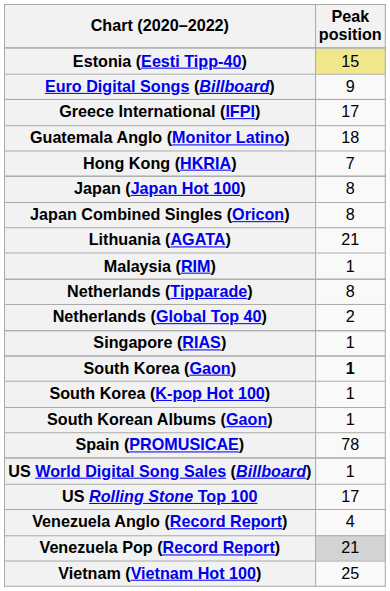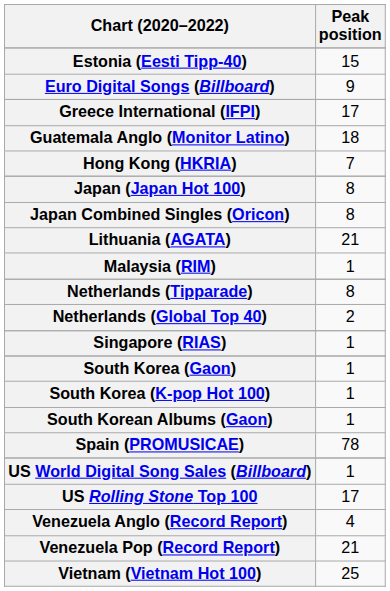(350, 61) khaki background -> (350, 61) no background
(350, 368) bold -> (350, 368) normal
(350, 548) lightgrey background -> (350, 548) no background
